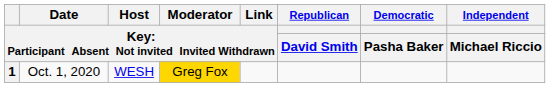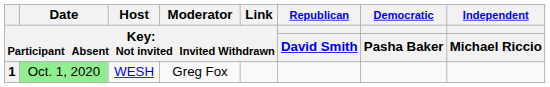(64, 72) no background -> (64, 72) lightgreen background
(200, 72) gold background -> (200, 72) no background
